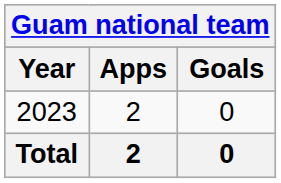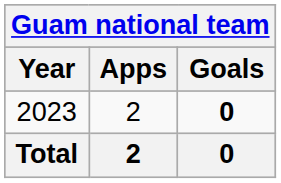(227, 111) normal -> (227, 111) bold
